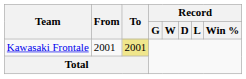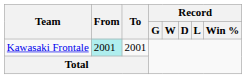(105, 47) no background -> (105, 47) paleturquoise background
(135, 47) khaki background -> (135, 47) no background
